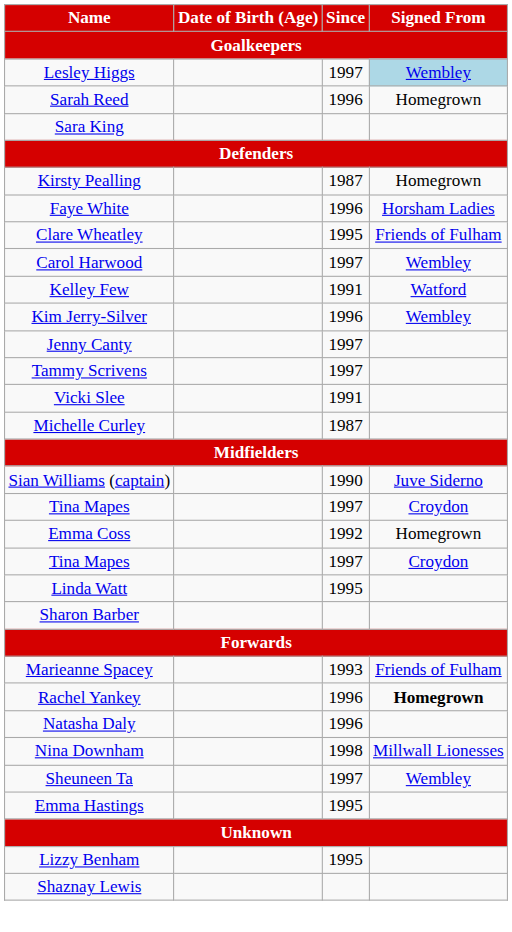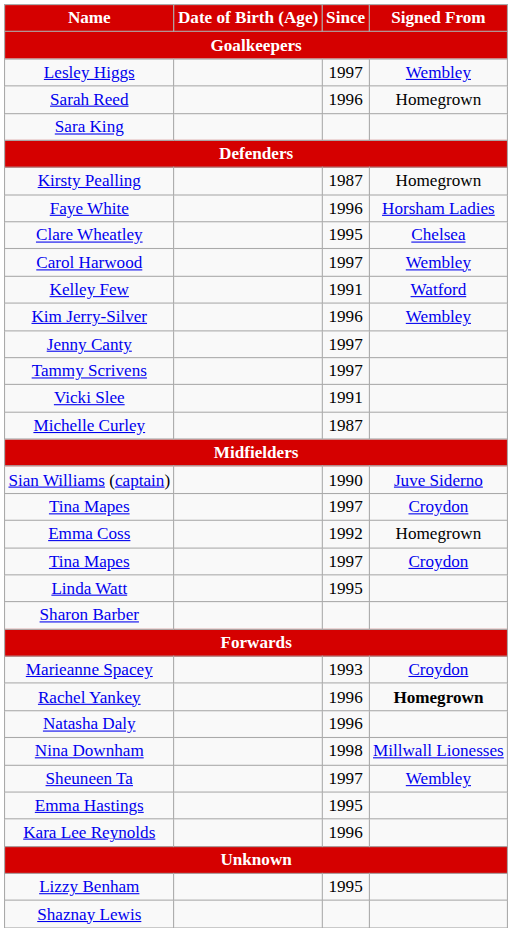(438, 72) lightblue background -> (438, 72) no background
(438, 235) Friends of Fulham -> (438, 235) Chelsea
(438, 669) Friends of Fulham -> (438, 669) Croydon
+ row: (89, 832)
